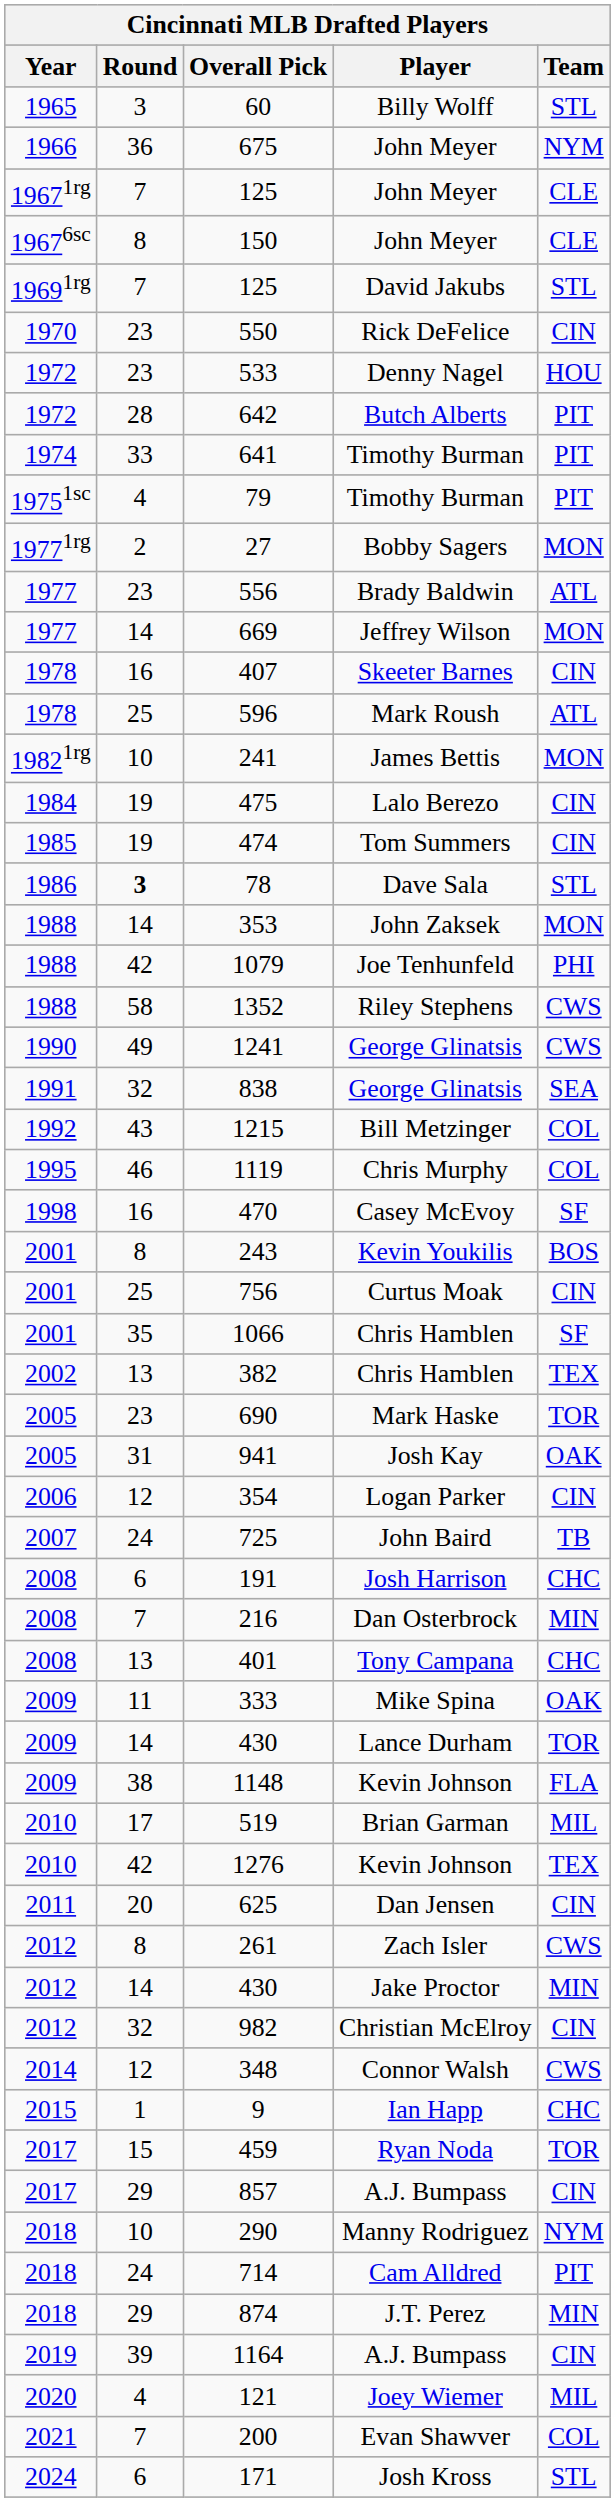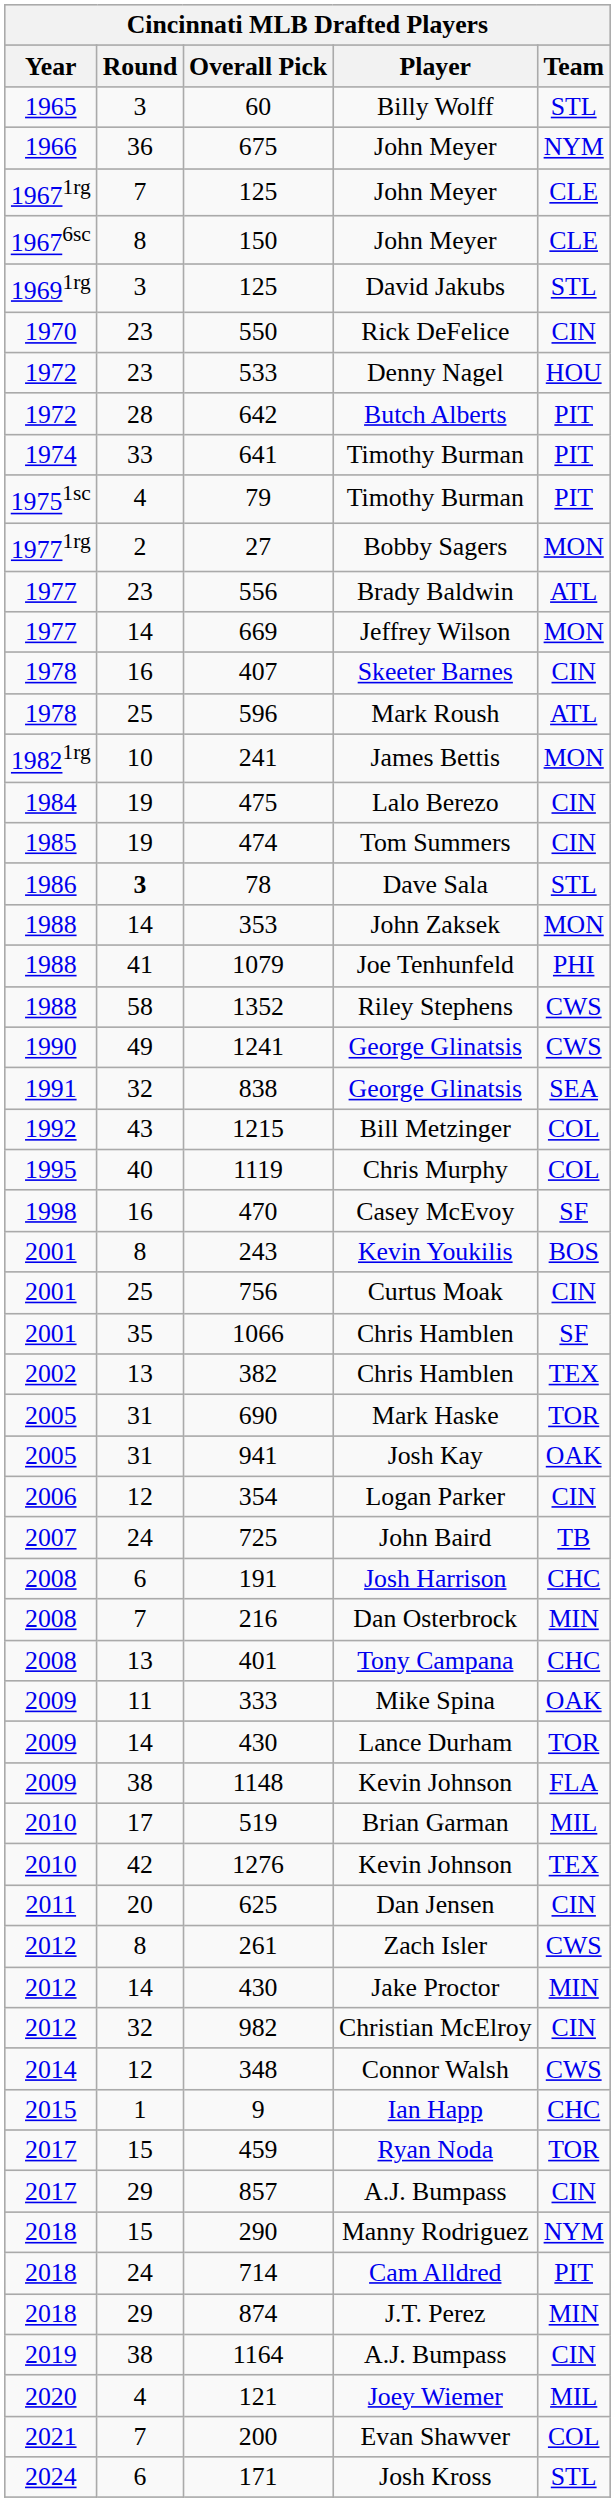(140, 287) 7 -> (140, 287) 3
(140, 965) 42 -> (140, 965) 41
(140, 1169) 46 -> (140, 1169) 40
(140, 1414) 23 -> (140, 1414) 31
(140, 2231) 10 -> (140, 2231) 15
(140, 2354) 39 -> (140, 2354) 38
